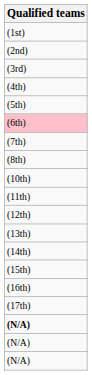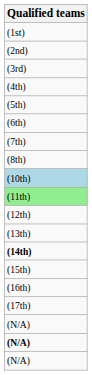(16, 123) pink background -> (16, 123) no background
(19, 178) no background -> (19, 178) lightblue background
(19, 197) no background -> (19, 197) lightgreen background
(19, 251) normal -> (19, 251) bold
(18, 324) bold -> (18, 324) normal
(18, 343) normal -> (18, 342) bold
